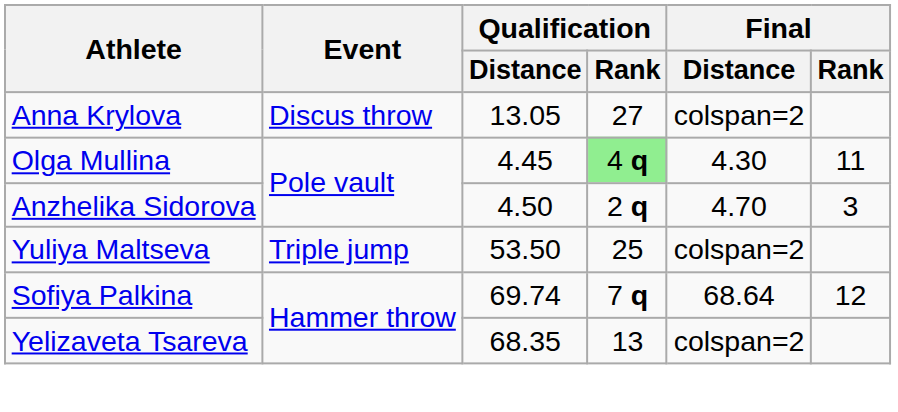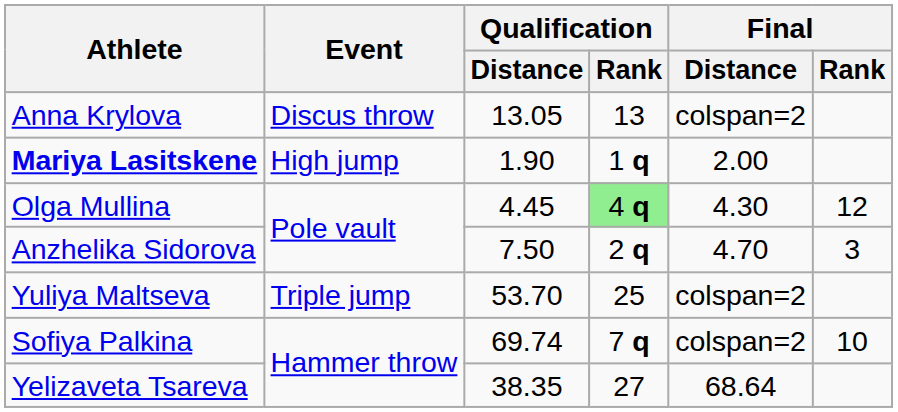(627, 115) 27 -> (629, 115) 13
+ row: (134, 161)
(851, 161) 11 -> (852, 206) 12
(525, 206) 4.50 -> (527, 251) 7.50
(525, 251) 53.50 -> (527, 296) 53.70
(739, 296) 68.64 -> (741, 341) colspan=2
(851, 296) 12 -> (852, 341) 10
(525, 341) 68.35 -> (527, 386) 38.35
(627, 341) 13 -> (629, 386) 27
(739, 341) colspan=2 -> (741, 386) 68.64
